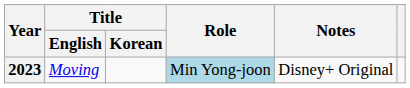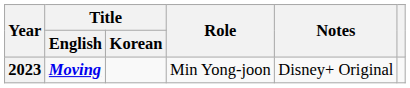(74, 69) normal -> (75, 69) bold
(220, 69) lightblue background -> (220, 69) no background
